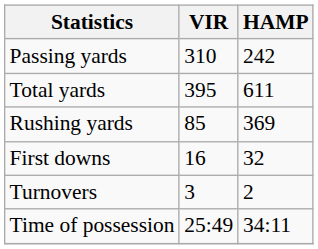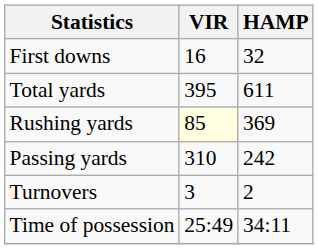rows swapped: (60, 157) <-> (68, 55)
(195, 123) no background -> (195, 123) lightyellow background
